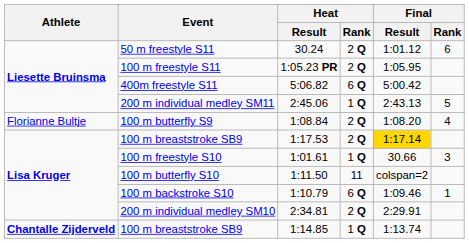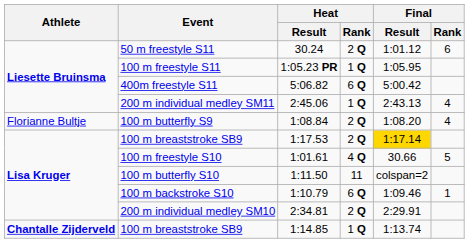(357, 68) 2 Q -> (357, 68) 1 Q
(447, 104) 5 -> (447, 104) 4
(357, 158) 1 Q -> (357, 158) 4 Q
(447, 158) 3 -> (447, 158) 5
